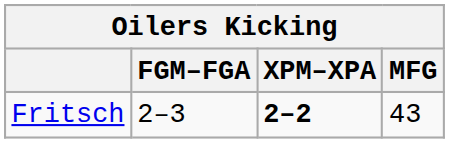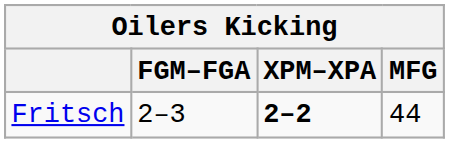(405, 115) 43 -> (405, 115) 44
